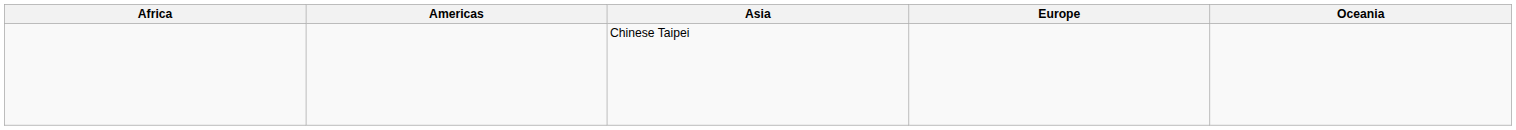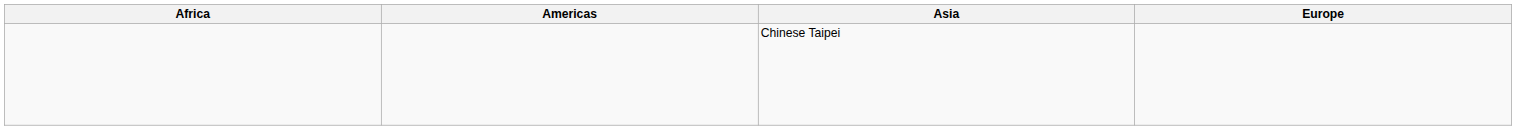- column: (1361, 14)
